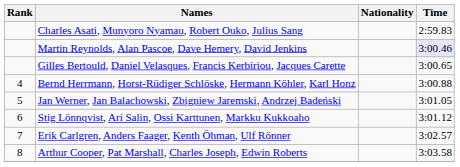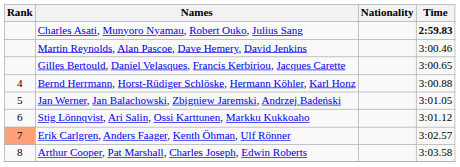(435, 30) normal -> (436, 30) bold
(435, 48) lavender background -> (436, 48) no background
(20, 135) no background -> (20, 135) lightsalmon background
